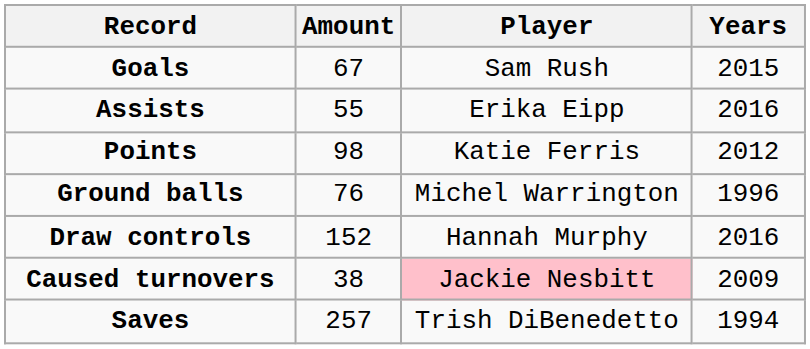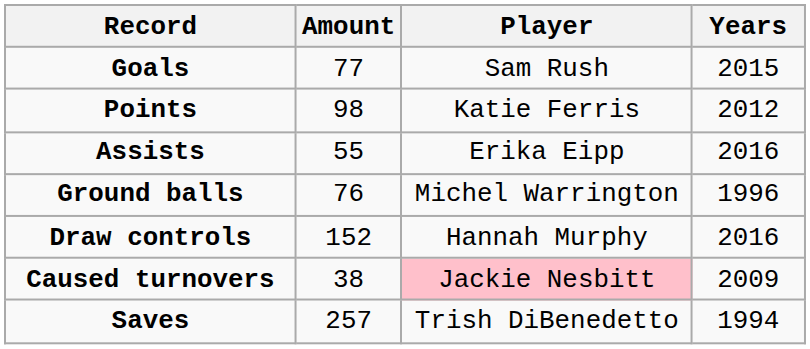(349, 68) 67 -> (349, 68) 77
rows swapped: (150, 110) <-> (150, 153)
